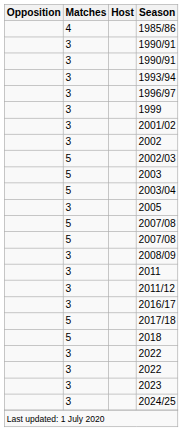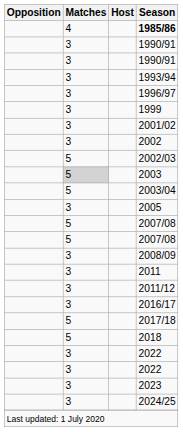(157, 28) normal -> (157, 28) bold
(68, 175) no background -> (68, 175) lightgrey background
